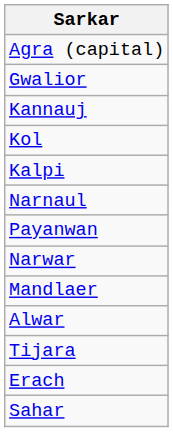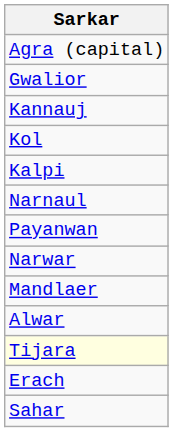(42, 351) no background -> (42, 351) lightyellow background
